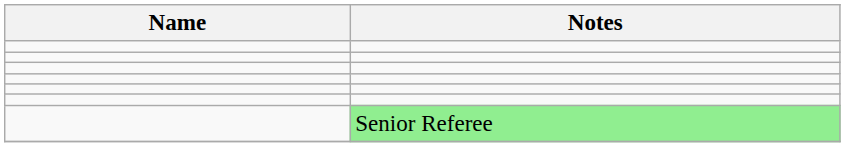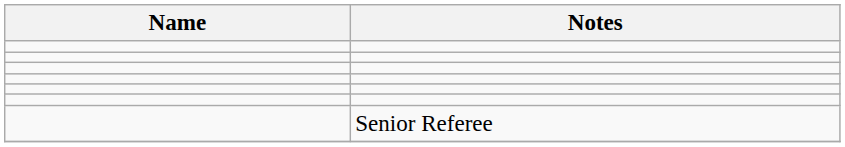(424, 123) lightgreen background -> (424, 123) no background
